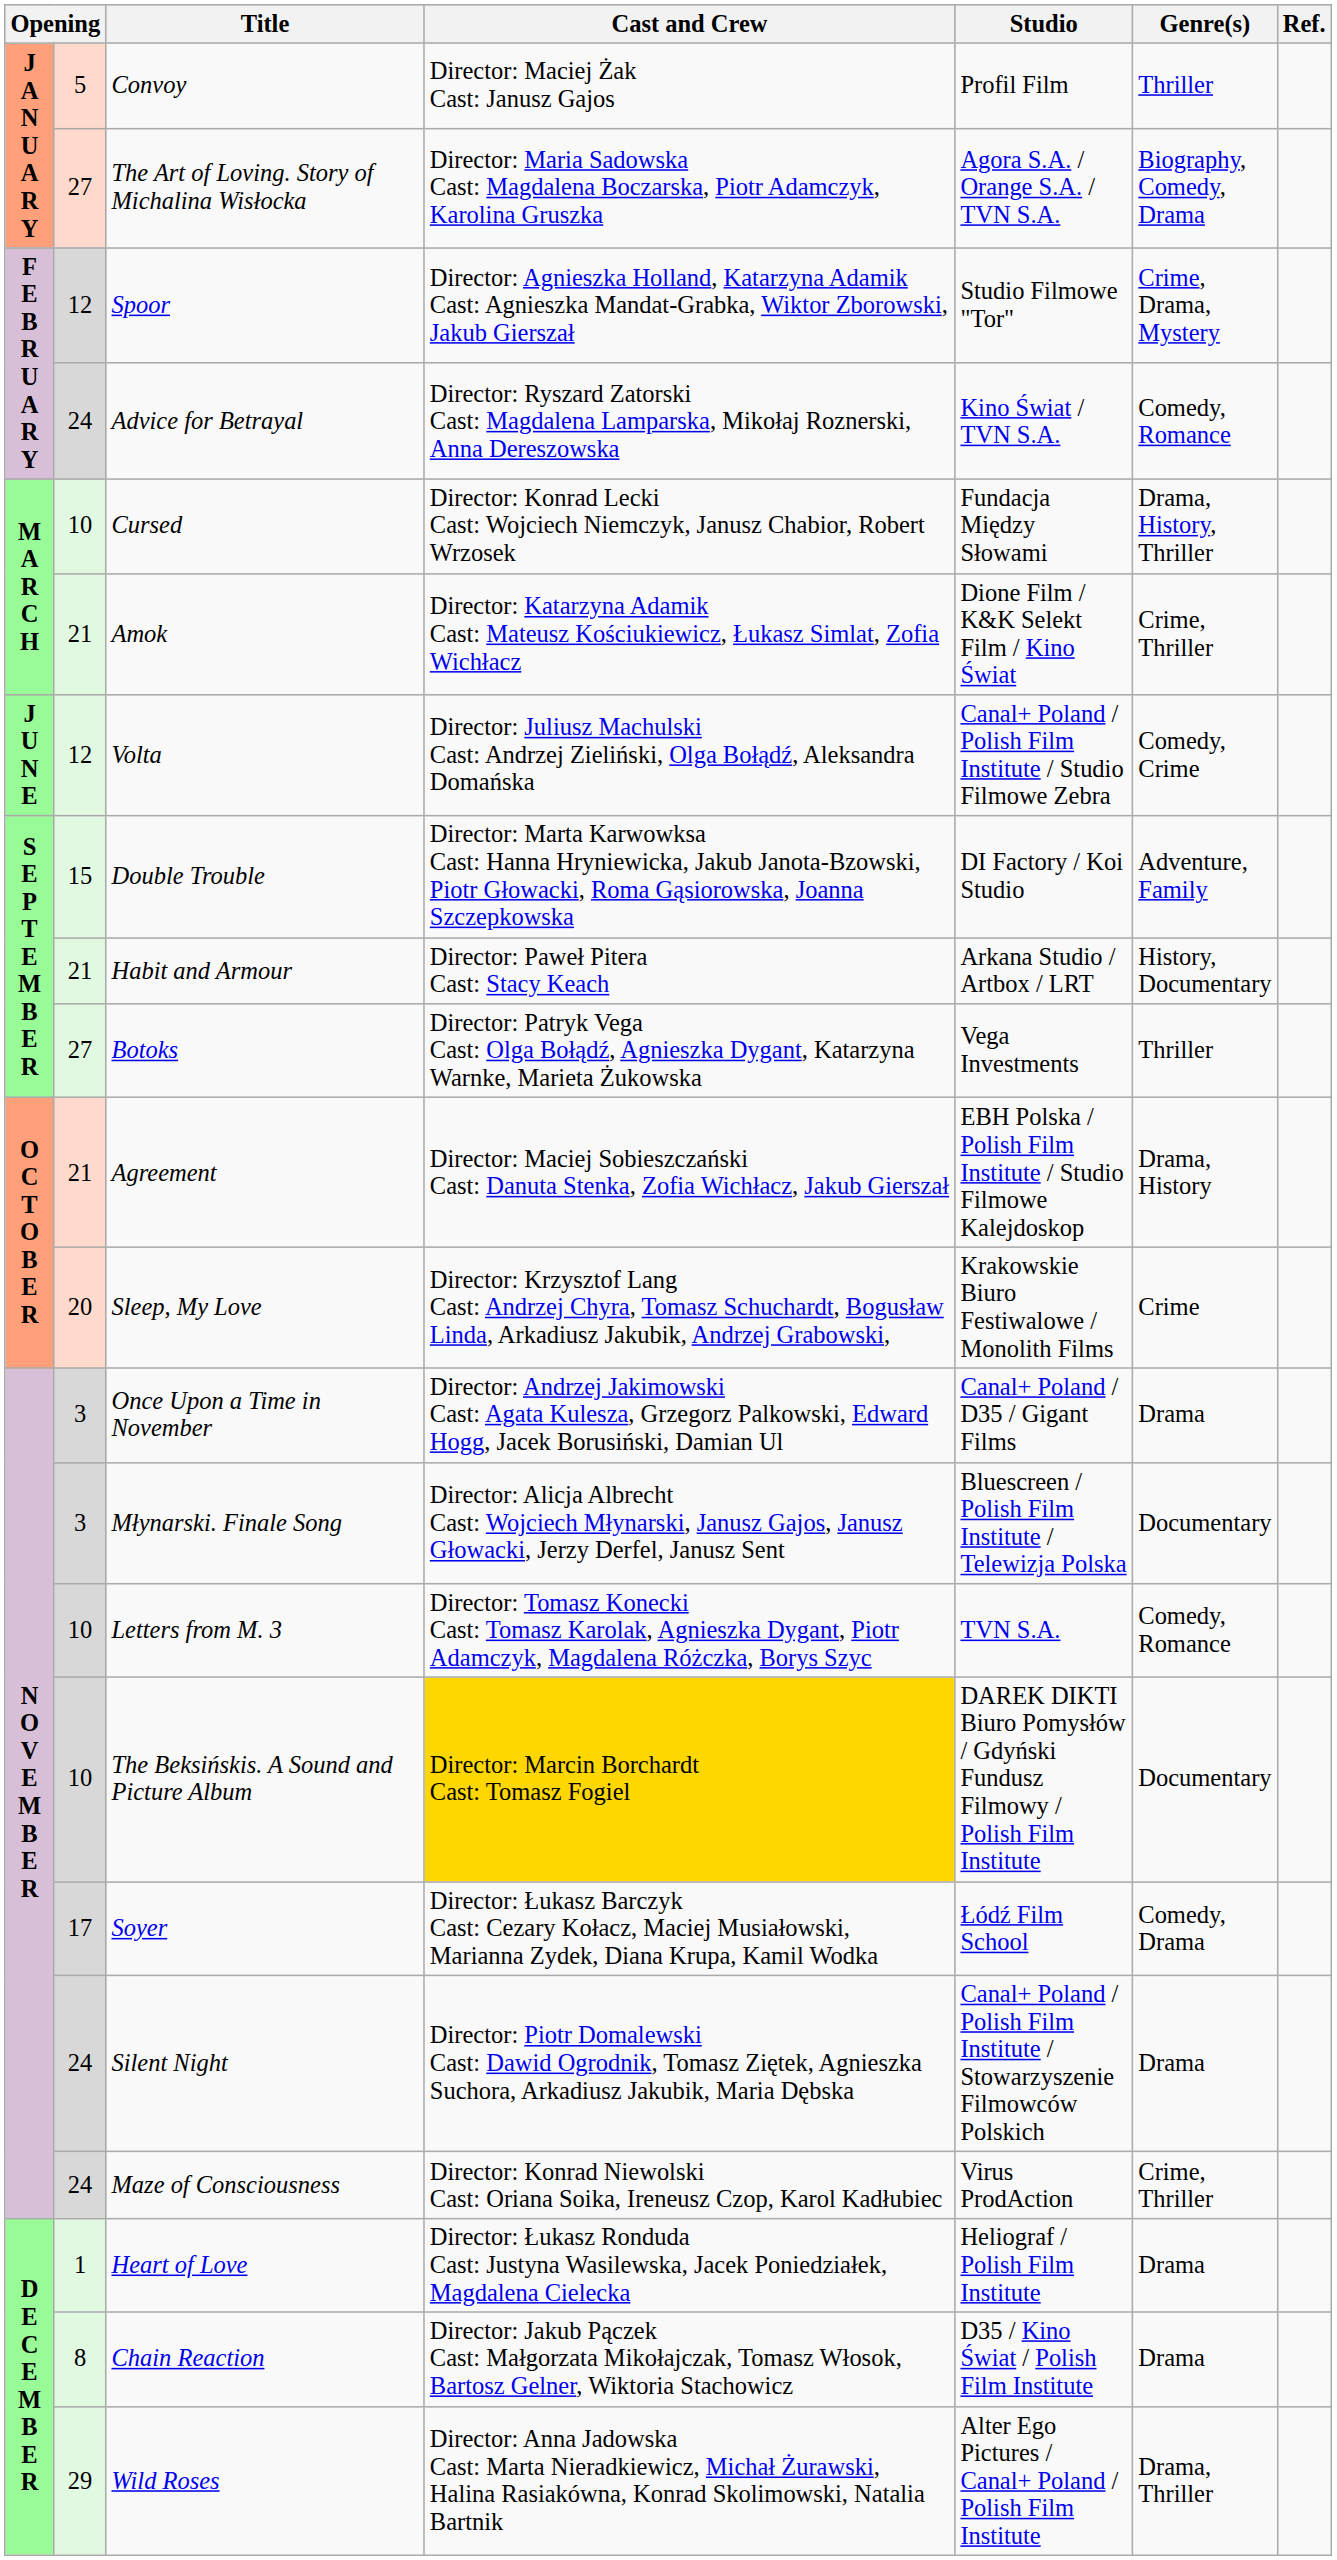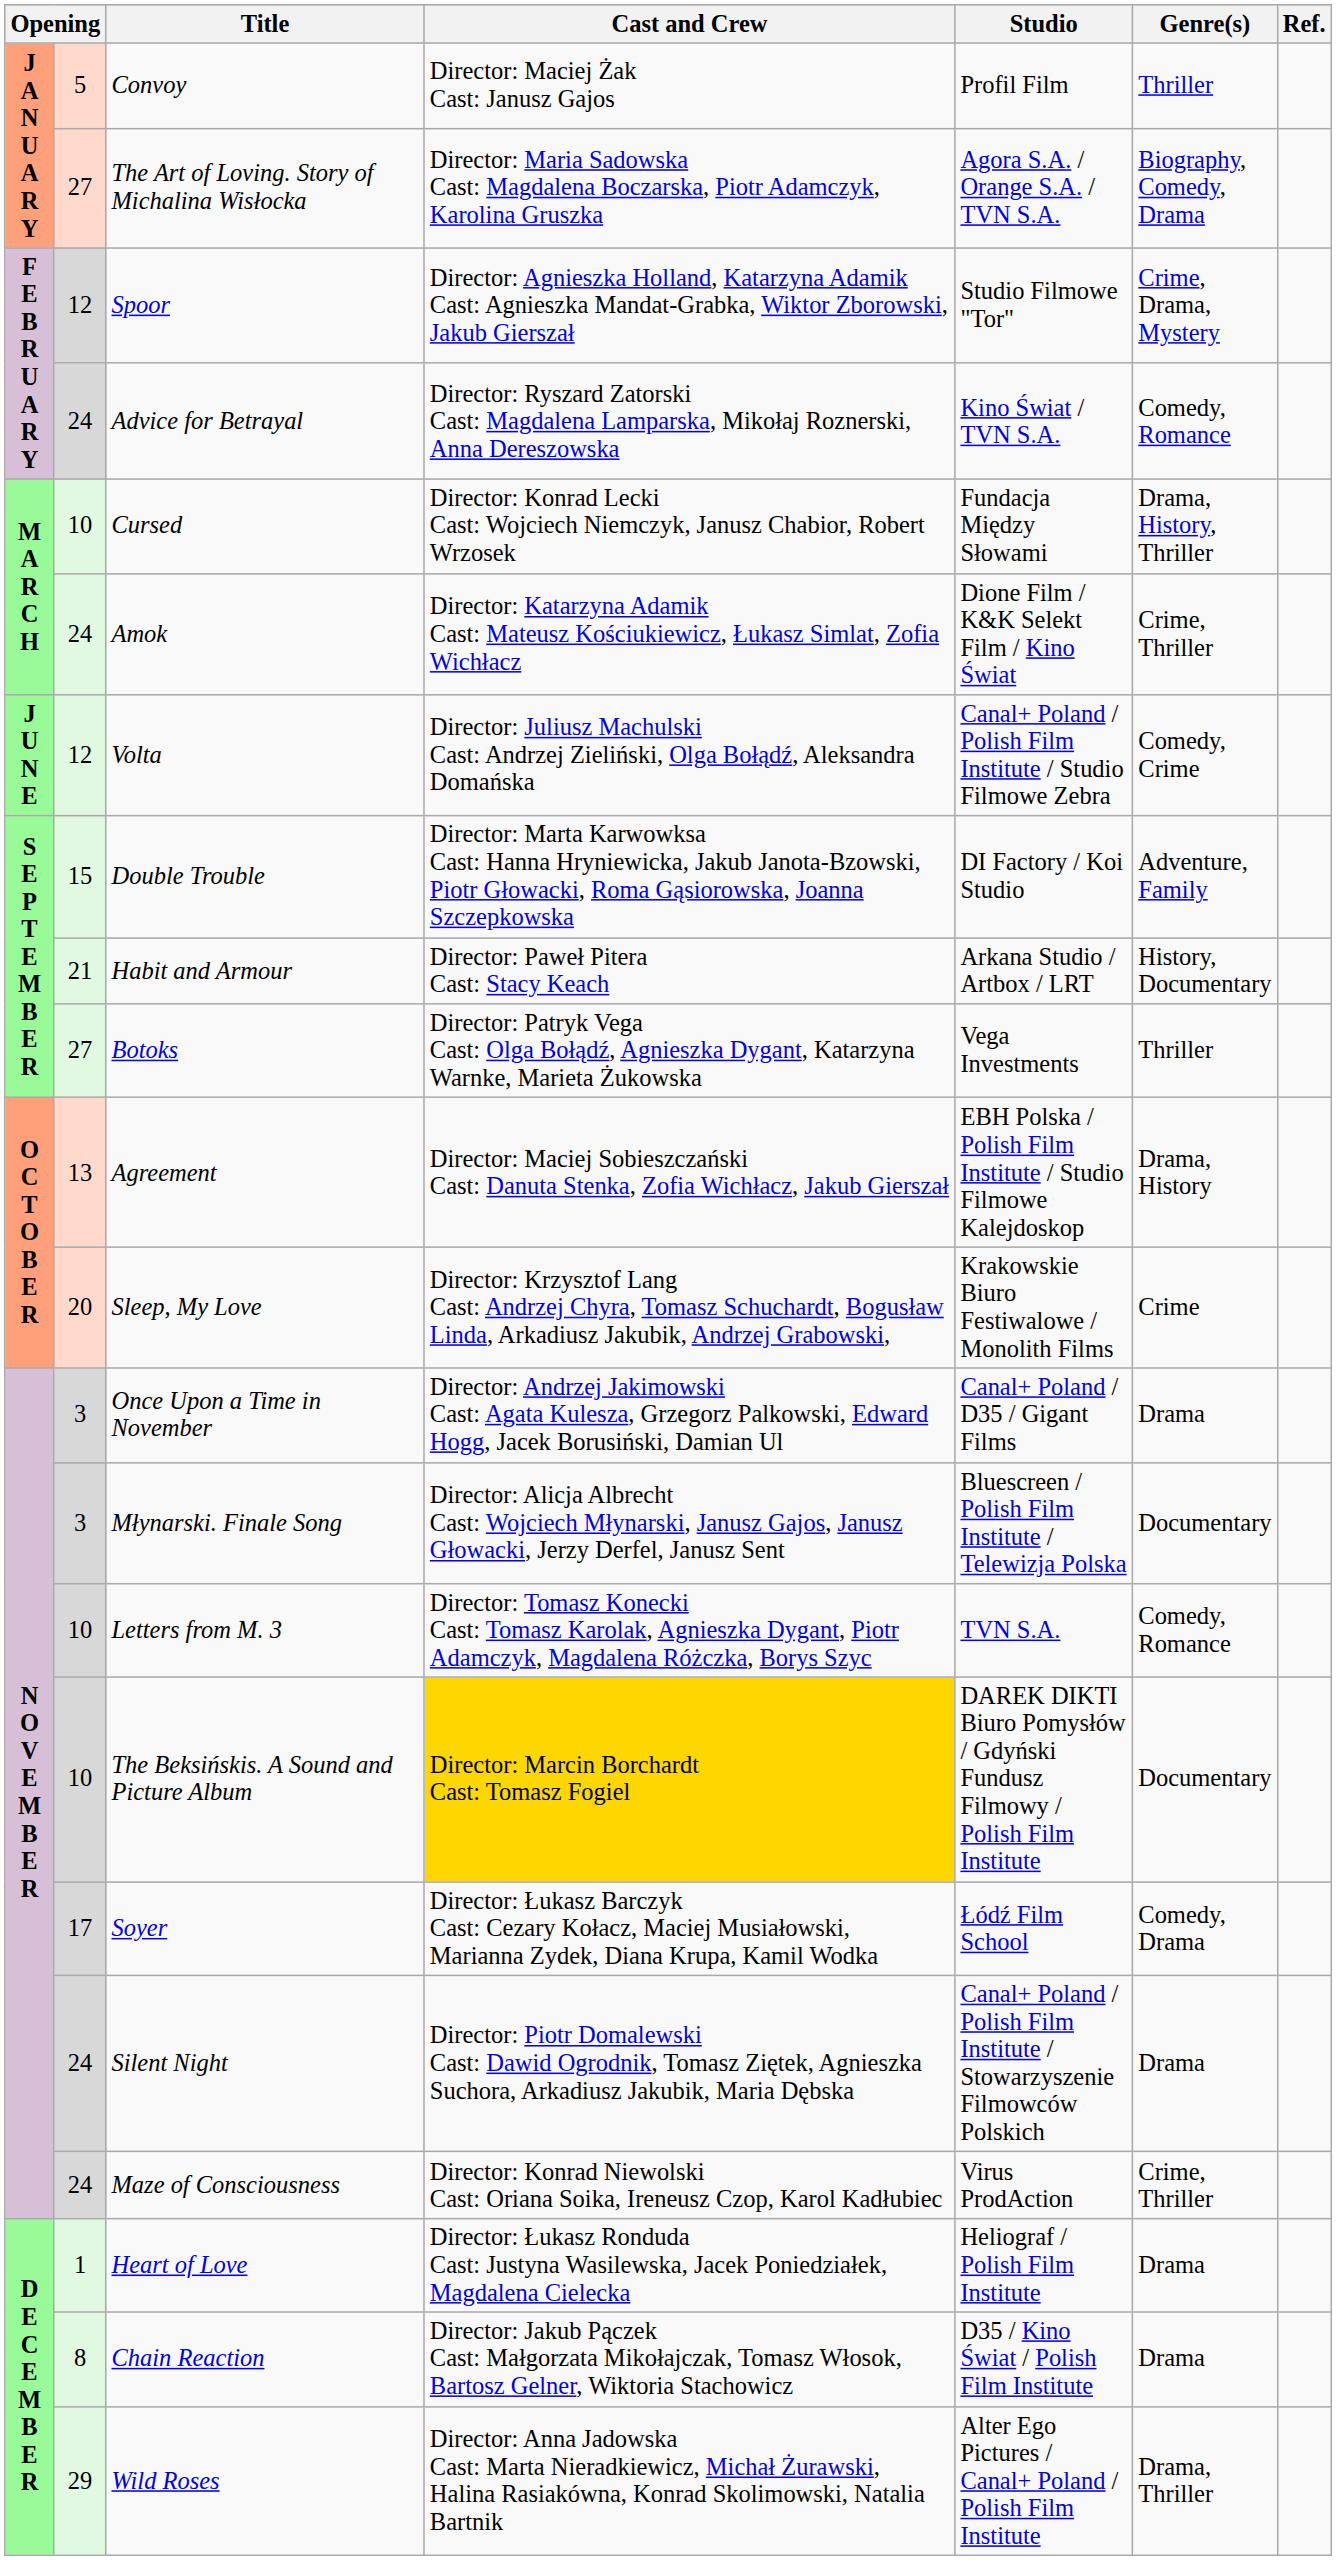(80, 633) 21 -> (80, 633) 24
(80, 1171) 21 -> (80, 1171) 13
